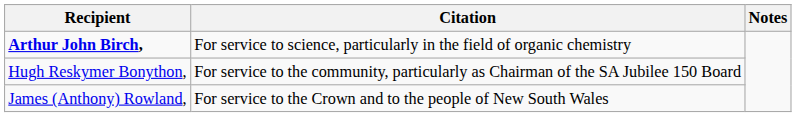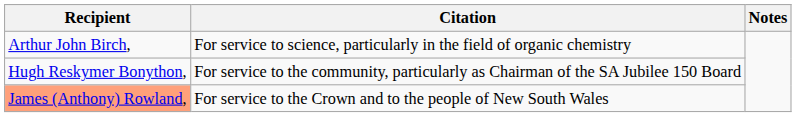(76, 44) bold -> (69, 44) normal
(97, 98) no background -> (97, 98) lightsalmon background
